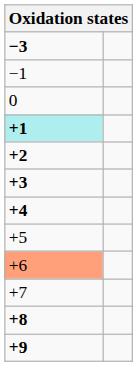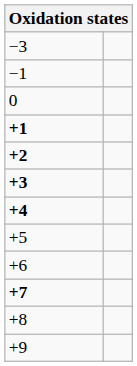(18, 45) bold -> (18, 45) normal
(18, 128) paleturquoise background -> (18, 128) no background
(18, 265) lightsalmon background -> (18, 265) no background
(18, 292) normal -> (18, 292) bold
(18, 319) bold -> (18, 319) normal
(18, 347) bold -> (18, 347) normal
